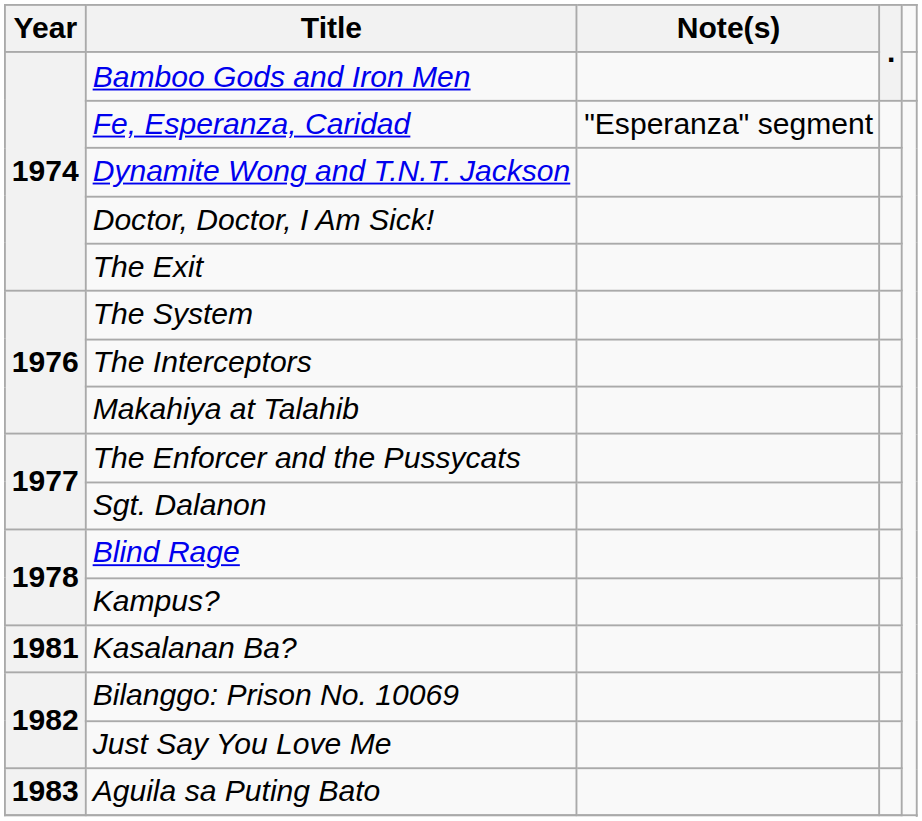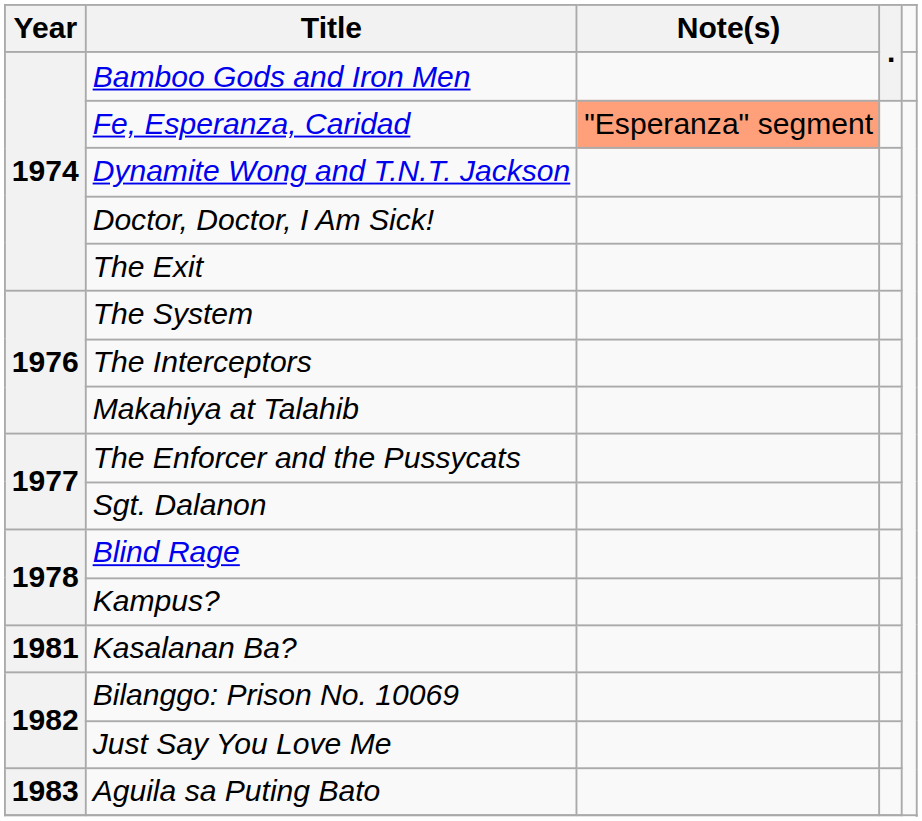(729, 123) no background -> (729, 123) lightsalmon background
